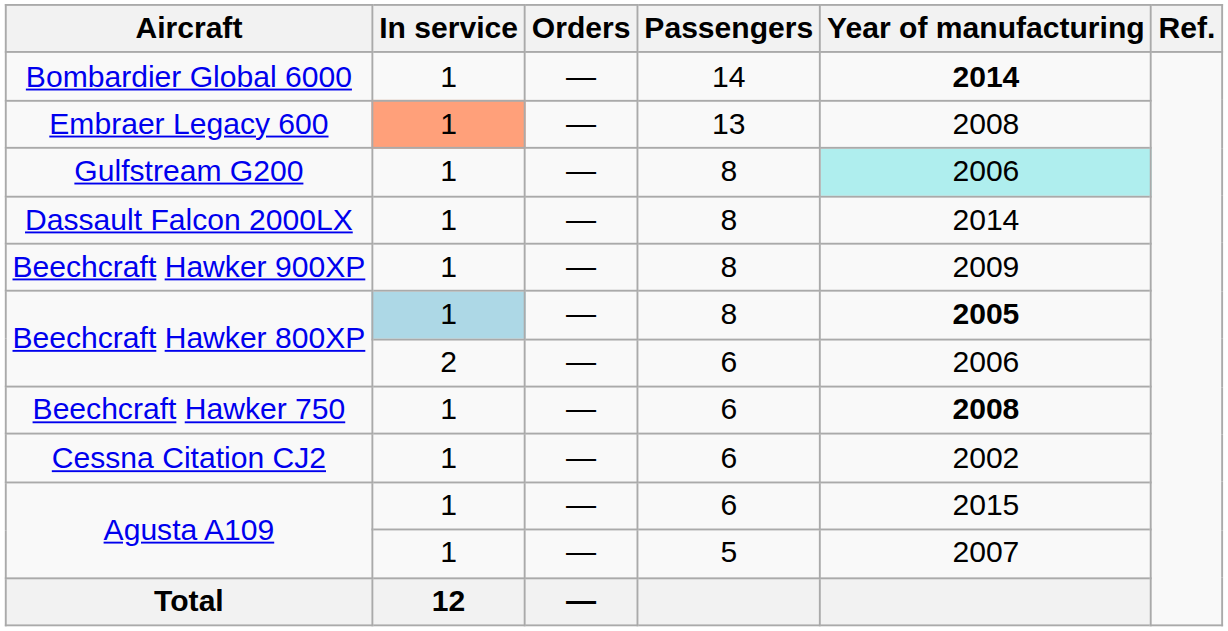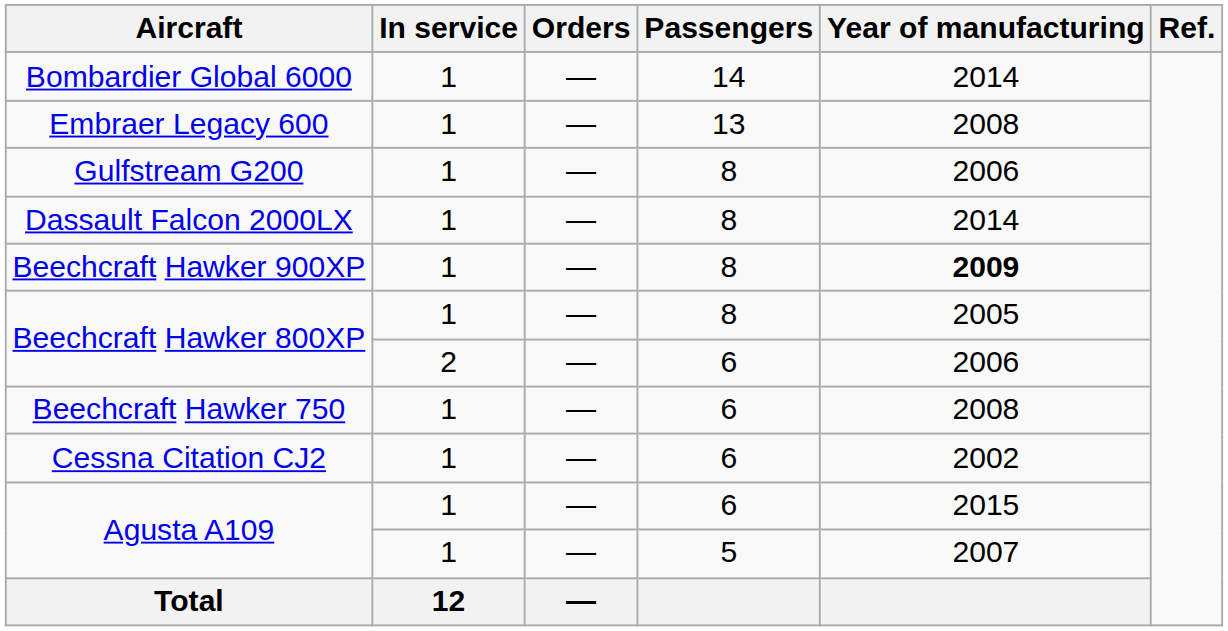(986, 76) bold -> (986, 76) normal
(449, 123) lightsalmon background -> (449, 123) no background
(986, 171) paleturquoise background -> (986, 171) no background
(986, 266) normal -> (986, 266) bold
(449, 314) lightblue background -> (449, 314) no background
(986, 314) bold -> (986, 314) normal
(986, 409) bold -> (986, 409) normal
